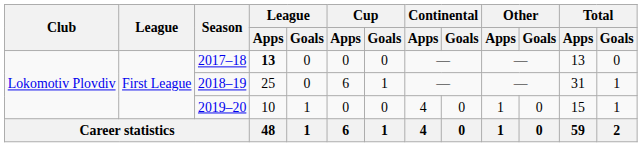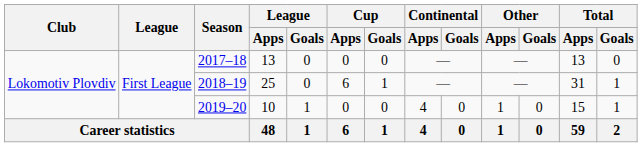(268, 61) bold -> (268, 61) normal
